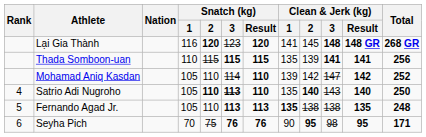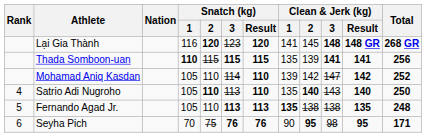(189, 60) normal -> (189, 60) bold
(232, 92) bold -> (232, 92) normal
